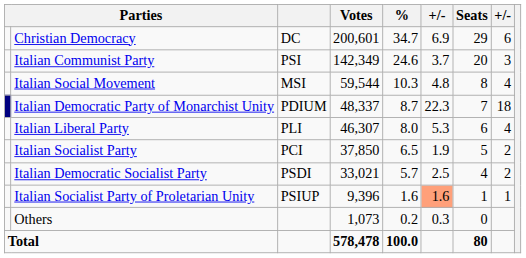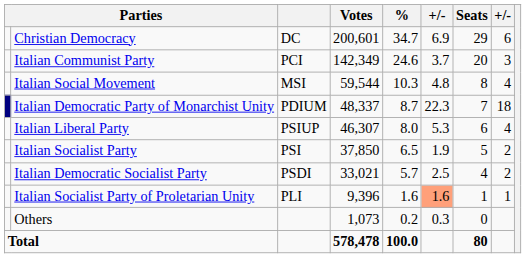(291, 60) PSI -> (292, 60) PCI
(291, 128) PLI -> (300, 128) PSIUP
(292, 151) PCI -> (291, 151) PSI
(300, 196) PSIUP -> (291, 196) PLI
